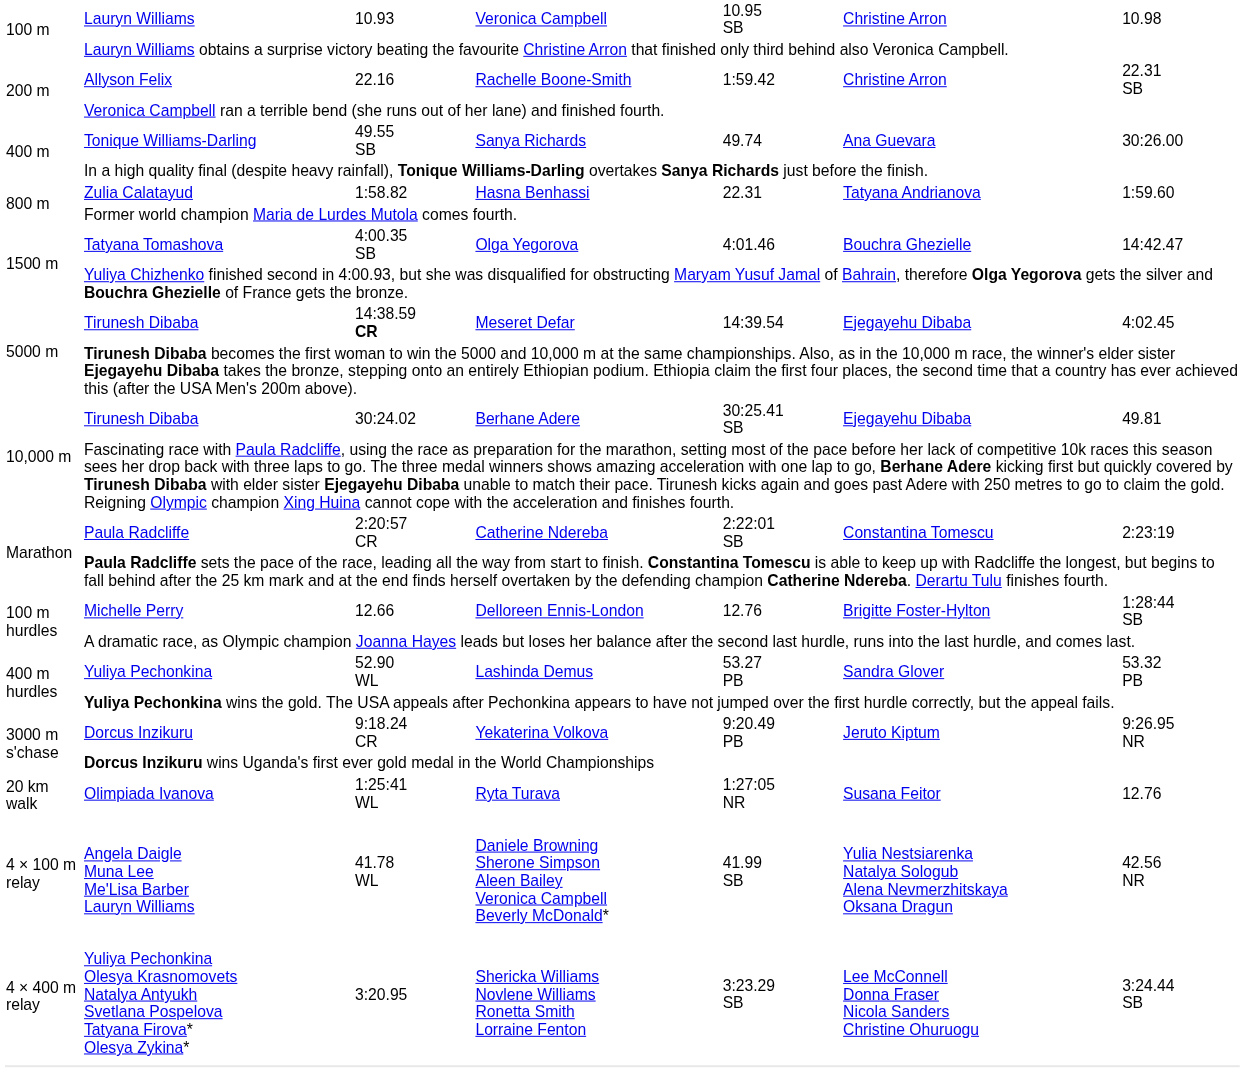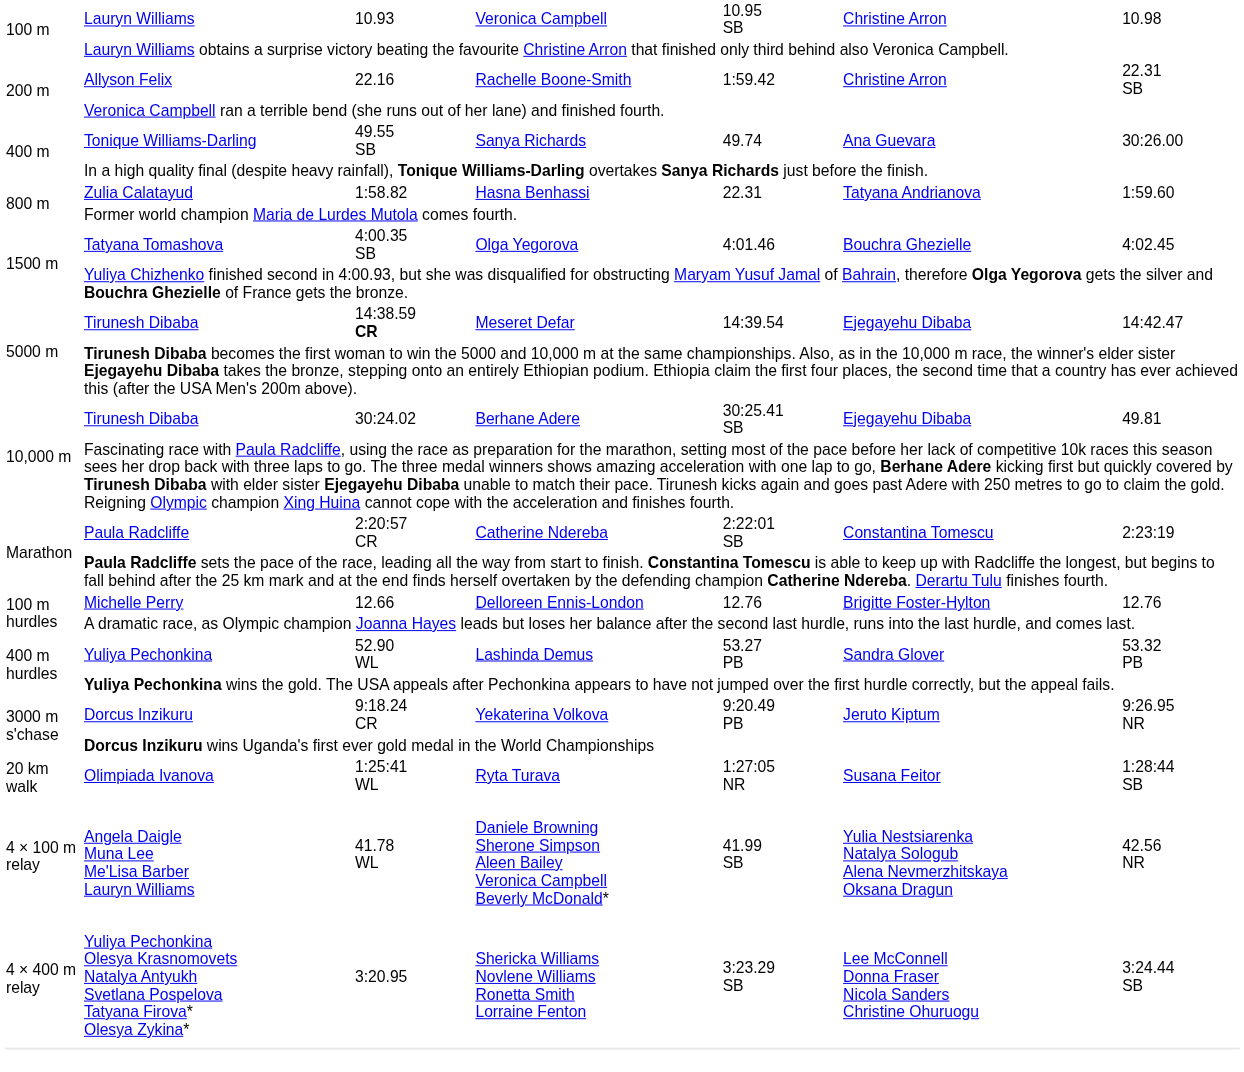(1153, 244) 14:42.47 -> (1148, 244) 4:02.45
(1148, 323) 4:02.45 -> (1153, 323) 14:42.47
(1148, 611) 1:28:44 SB -> (1142, 602) 12.76
(1142, 793) 12.76 -> (1148, 776) 1:28:44 SB
